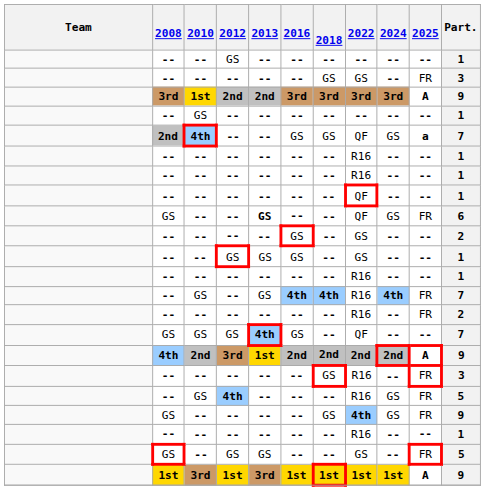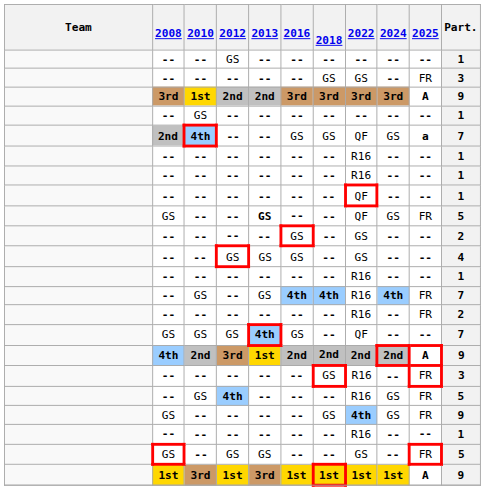(461, 215) 6 -> (461, 215) 5
(461, 256) 1 -> (461, 256) 4
